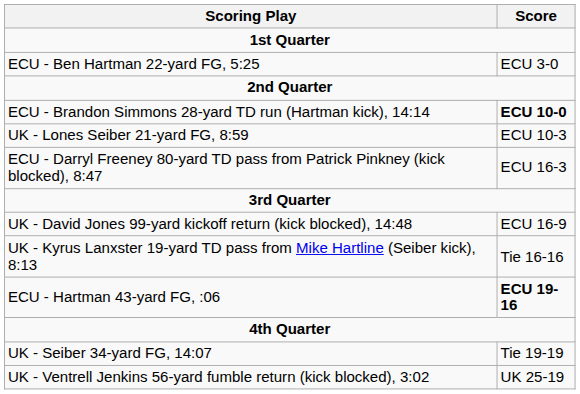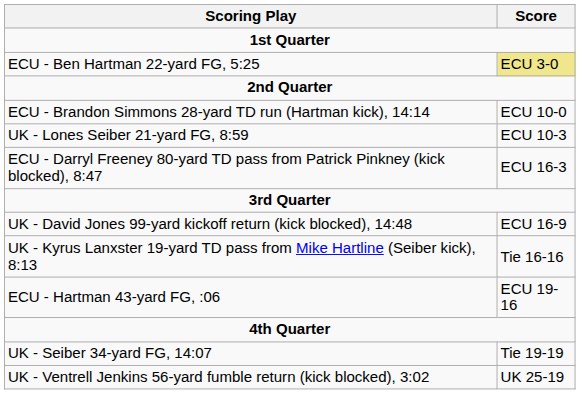(529, 64) no background -> (529, 64) khaki background
(534, 111) bold -> (534, 111) normal
(529, 297) bold -> (529, 297) normal
